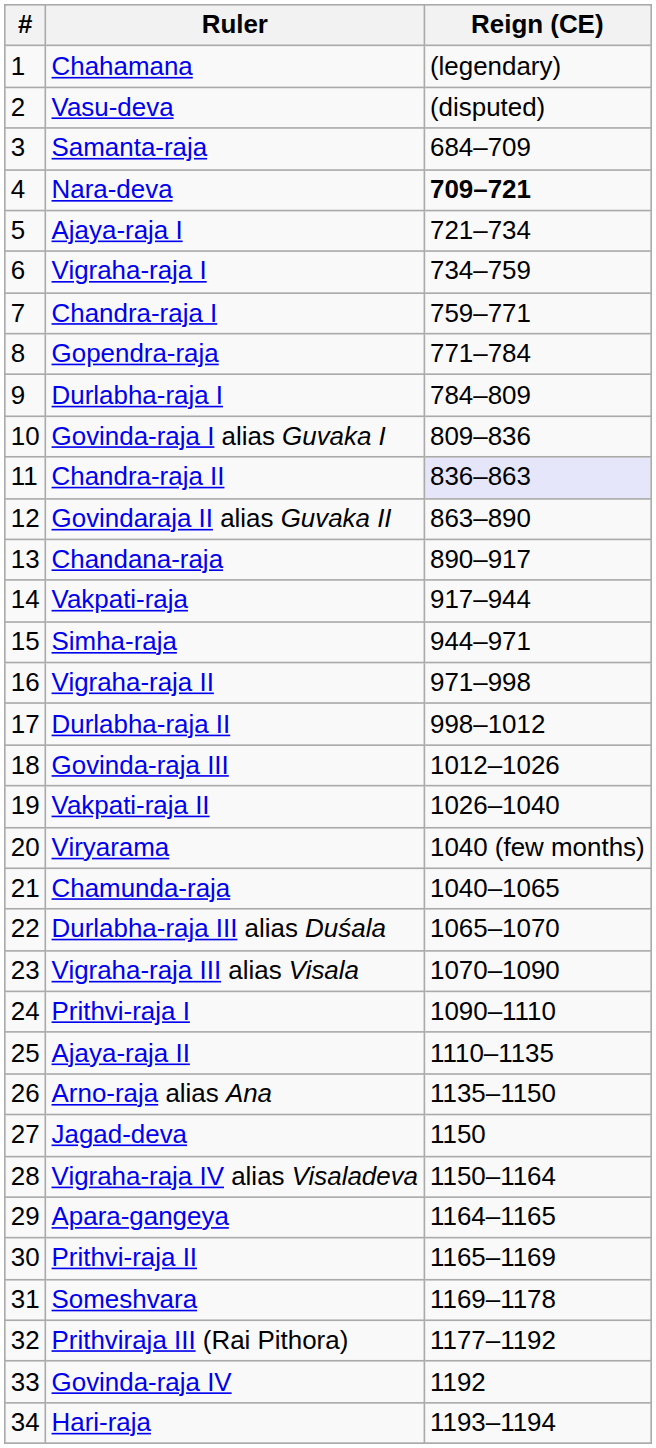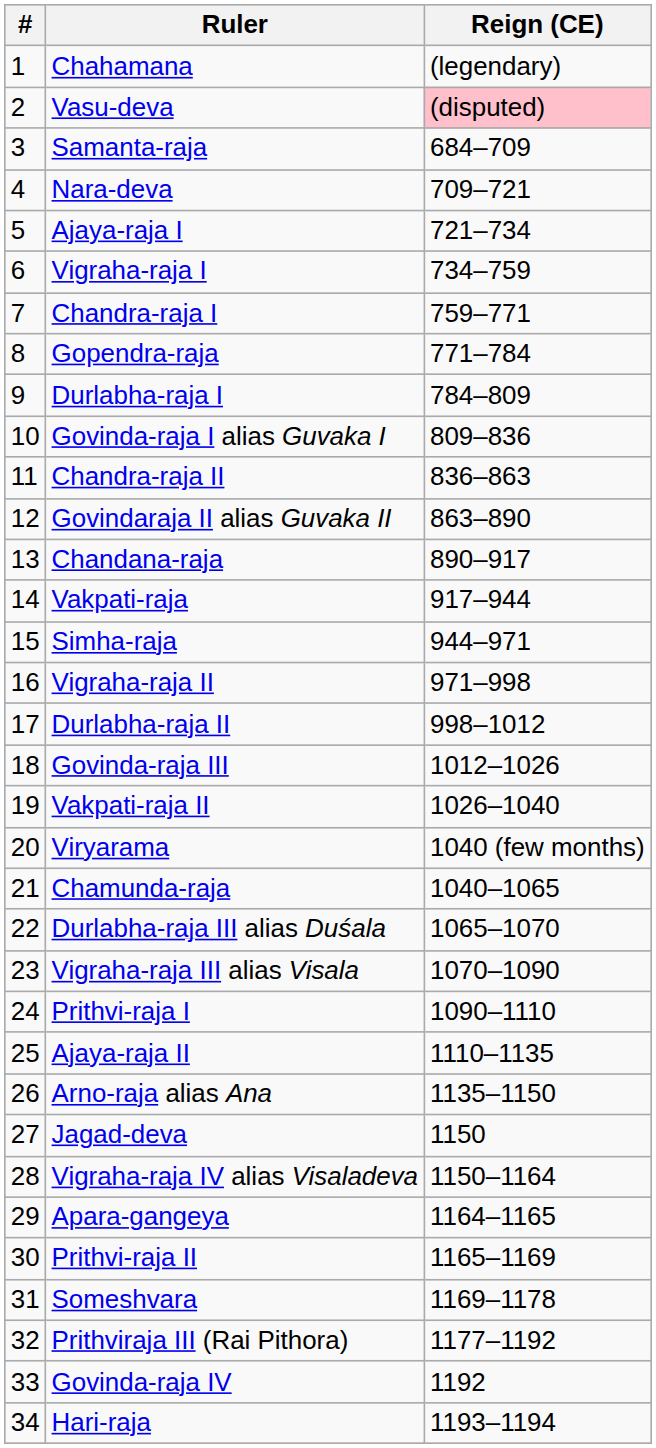(488, 107) no background -> (488, 107) pink background
(480, 189) bold -> (480, 189) normal
(480, 477) lavender background -> (480, 477) no background
